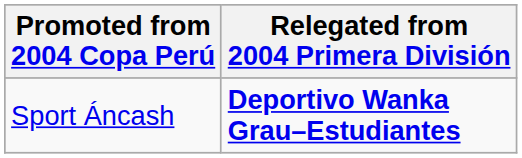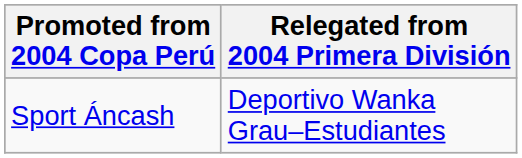(344, 115) bold -> (337, 115) normal
